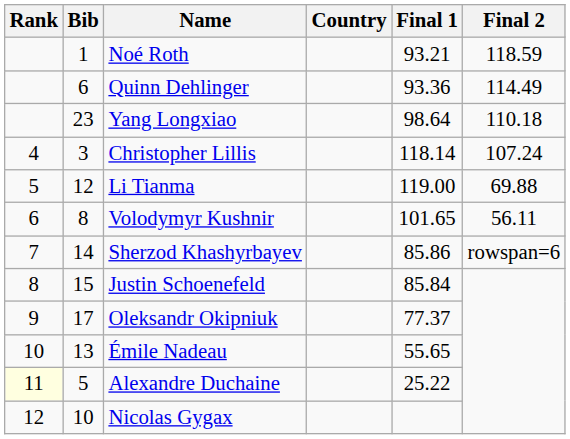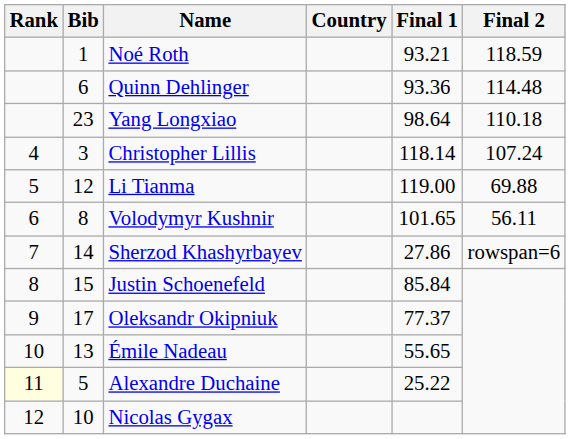(514, 86) 114.49 -> (514, 86) 114.48
(427, 251) 85.86 -> (427, 251) 27.86
